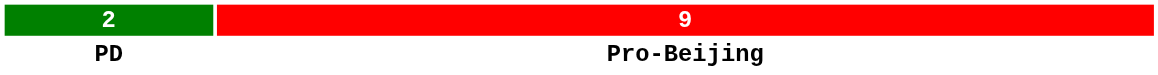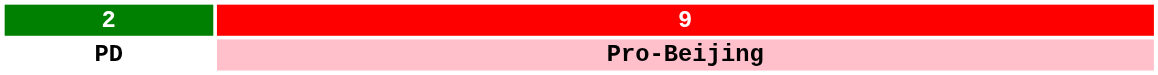(685, 55) no background -> (685, 55) pink background
